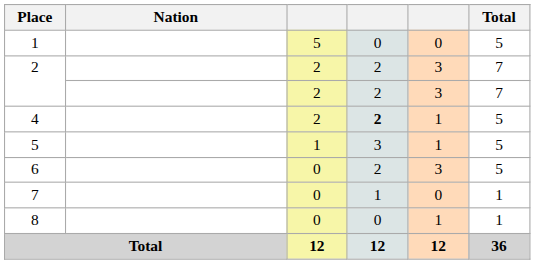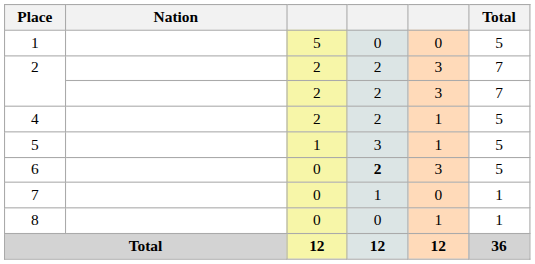(378, 119) bold -> (378, 119) normal
(378, 170) normal -> (378, 170) bold
